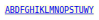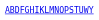(49, 10) lightyellow background -> (49, 10) no background
